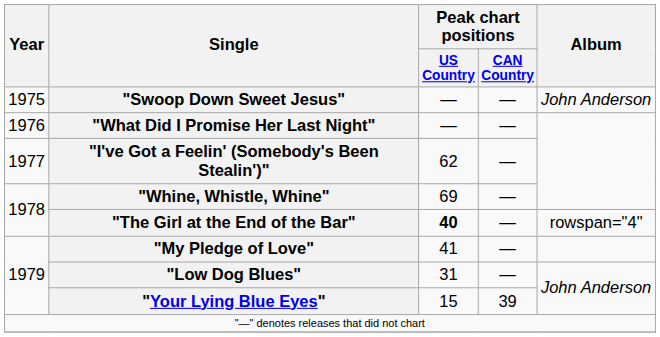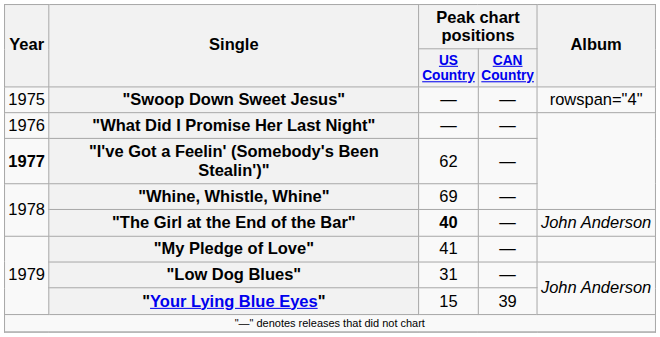(596, 99) John Anderson -> (596, 99) rowspan="4"
(27, 161) normal -> (27, 161) bold
(596, 222) rowspan="4" -> (596, 222) John Anderson
